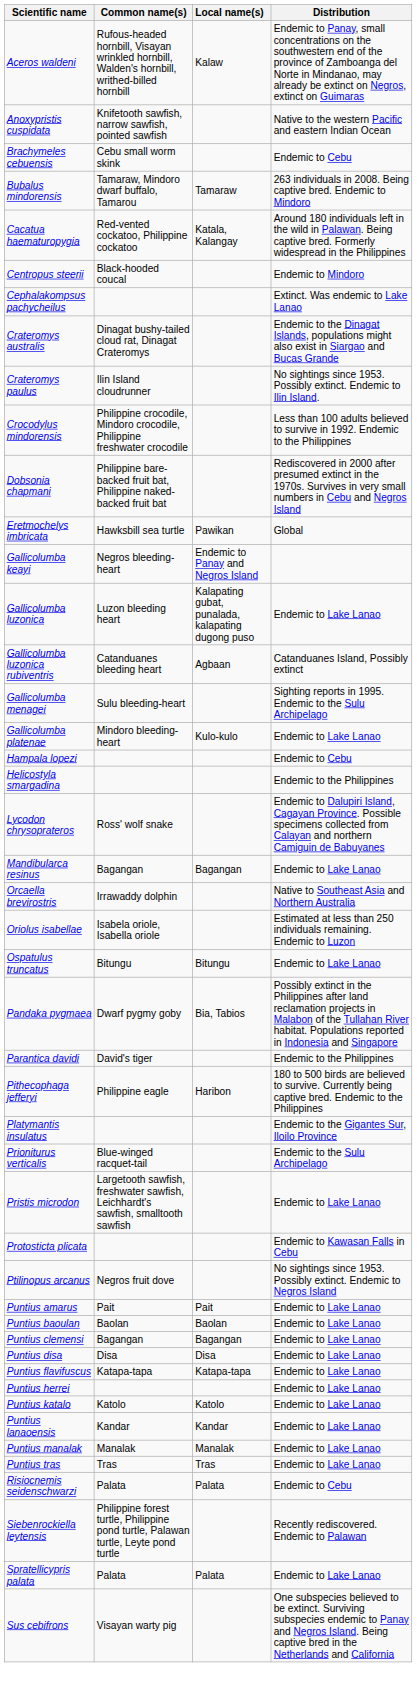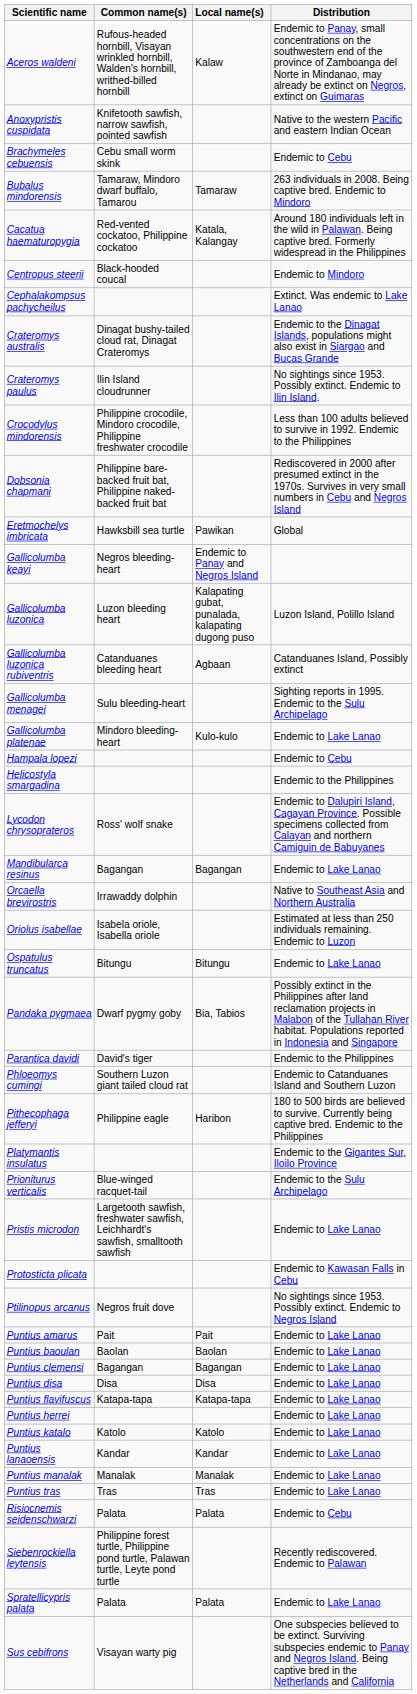(327, 614) Endemic to Lake Lanao -> (334, 614) Luzon Island, Polillo Island
+ row: (32, 1080)
